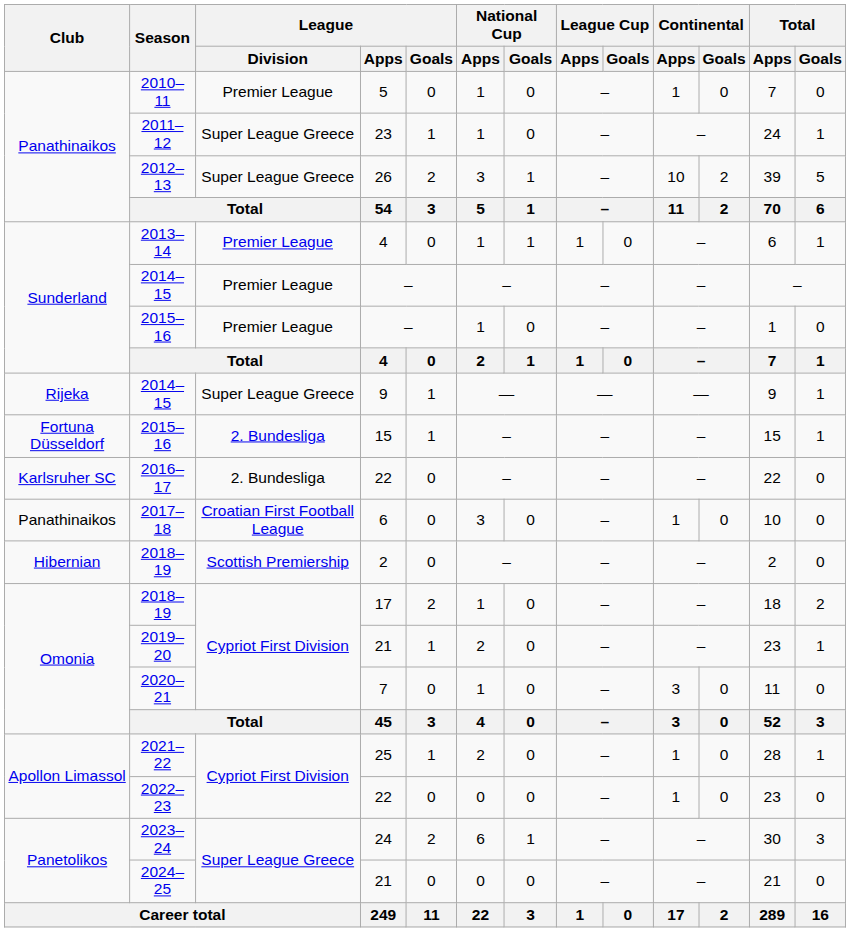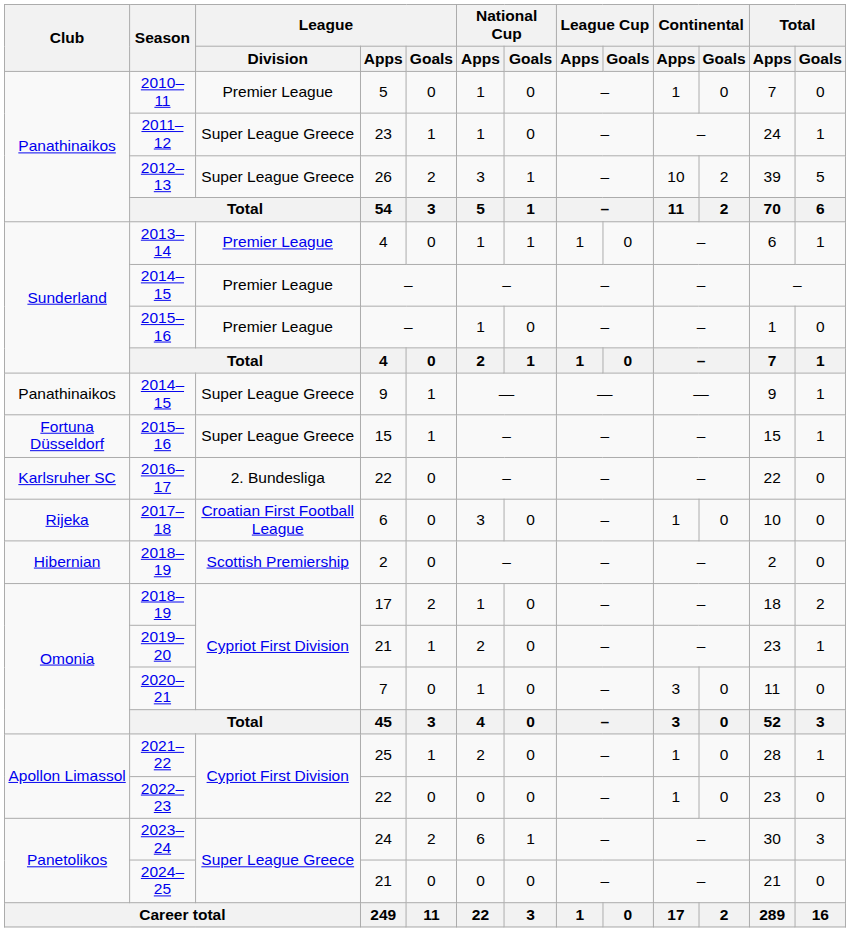(67, 393) Rijeka -> (67, 393) Panathinaikos
(278, 435) 2. Bundesliga -> (278, 435) Super League Greece
(67, 520) Panathinaikos -> (67, 520) Rijeka
